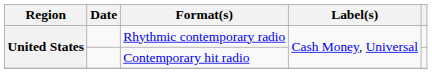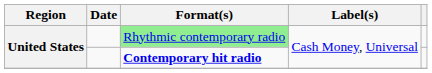(204, 36) no background -> (204, 36) lightgreen background
(186, 57) normal -> (192, 57) bold
